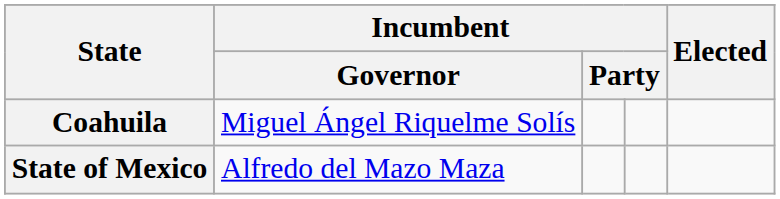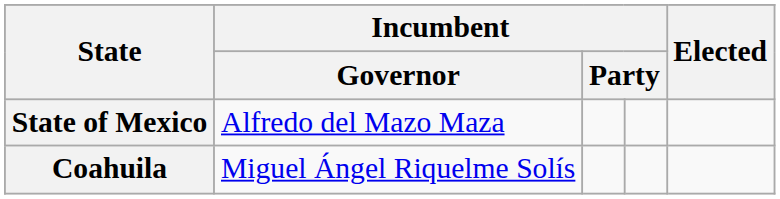rows swapped: (110, 121) <-> (110, 168)
